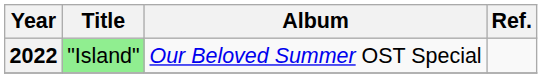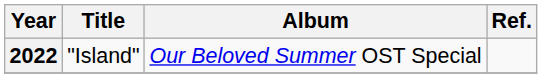(103, 55) lightgreen background -> (103, 55) no background
